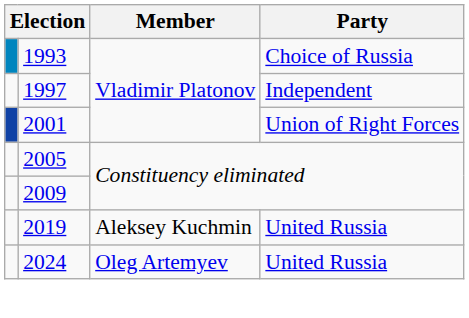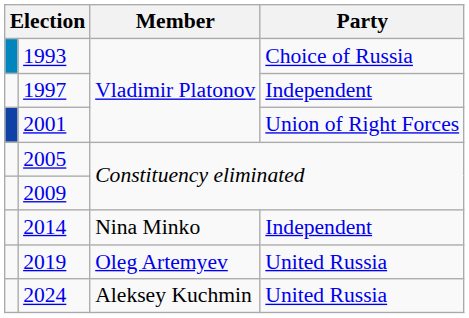+ row: (45, 227)
(173, 227) Aleksey Kuchmin -> (161, 261) Oleg Artemyev
(161, 261) Oleg Artemyev -> (173, 295) Aleksey Kuchmin
